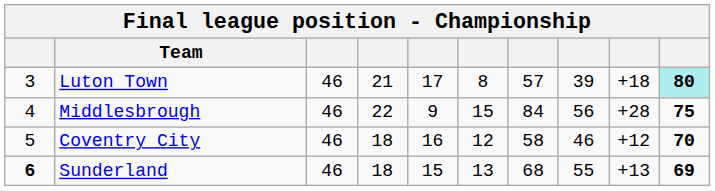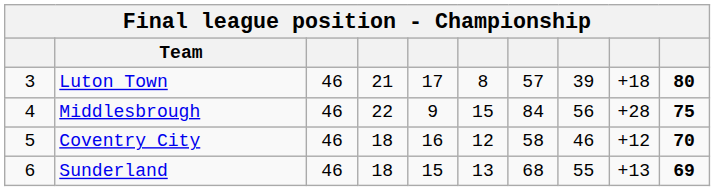(684, 82) paleturquoise background -> (684, 82) no background
(30, 171) bold -> (30, 171) normal
